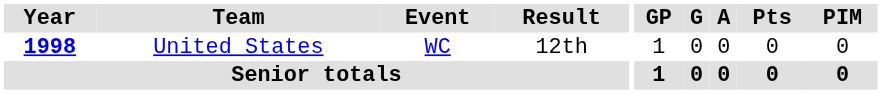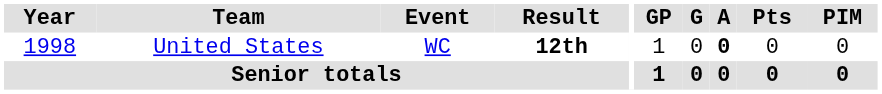(50, 47) bold -> (50, 47) normal
(562, 47) normal -> (562, 47) bold
(724, 47) normal -> (724, 47) bold
